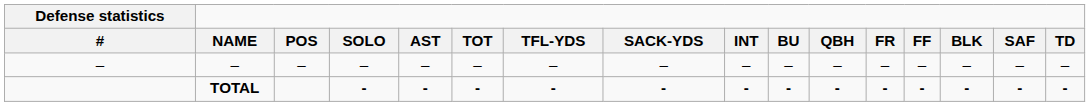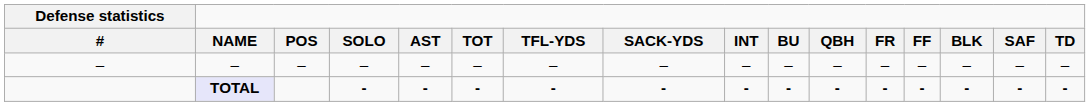(235, 88) no background -> (235, 88) lavender background
